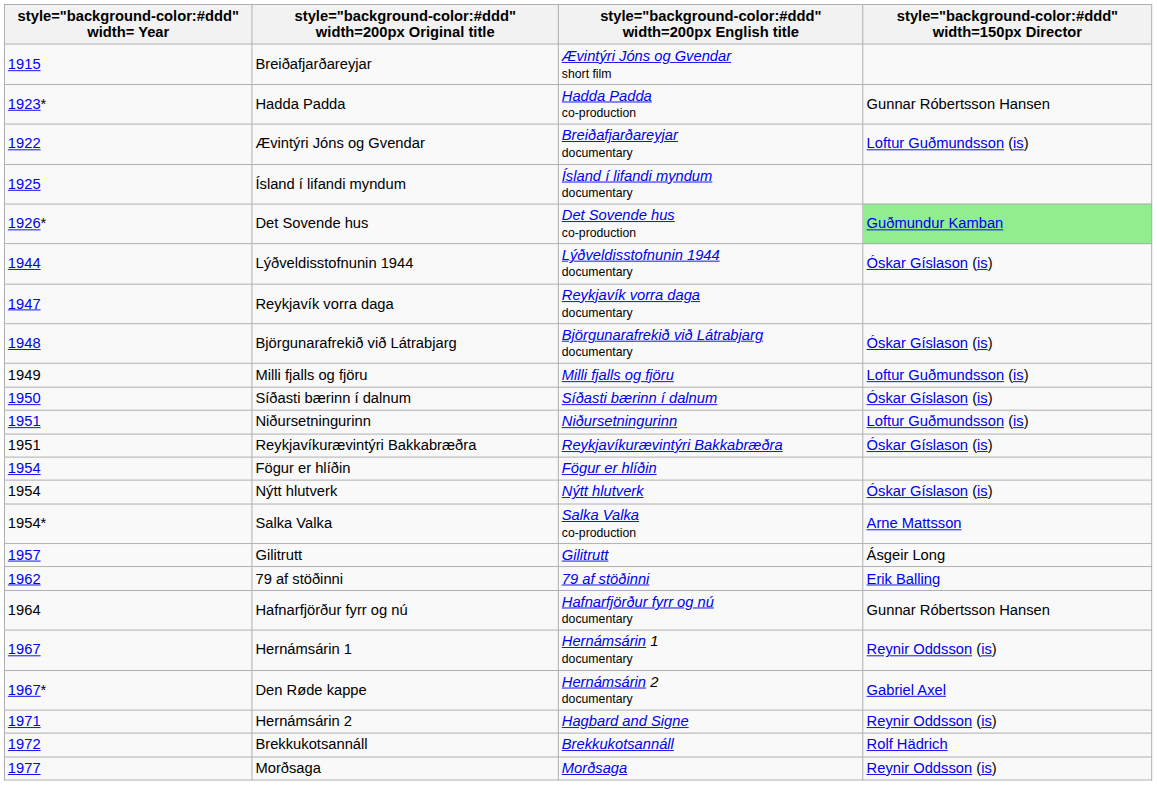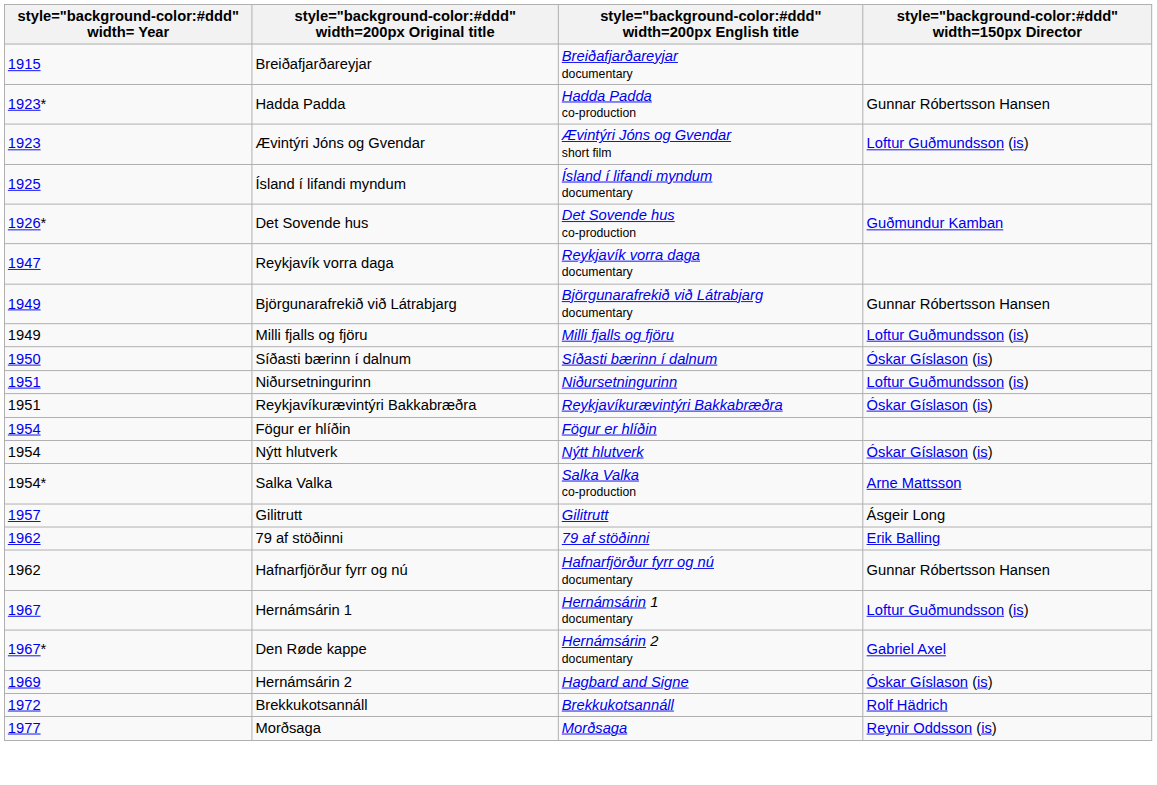(646, 64) Ævintýri Jóns og Gvendar short film -> (620, 64) Breiðafjarðareyjar documentary
(24, 144) 1922 -> (24, 144) 1923
(620, 144) Breiðafjarðareyjar documentary -> (646, 144) Ævintýri Jóns og Gvendar short film
(935, 223) lightgreen background -> (935, 223) no background
- row: (334, 263)
(24, 343) 1948 -> (24, 303) 1949
(930, 343) Óskar Gíslason (is) -> (958, 303) Gunnar Róbertsson Hansen
(24, 610) 1964 -> (24, 570) 1962
(932, 650) Reynir Oddsson (is) -> (948, 610) Loftur Guðmundsson (is)
(24, 721) 1971 -> (24, 681) 1969
(932, 721) Reynir Oddsson (is) -> (930, 681) Óskar Gíslason (is)
